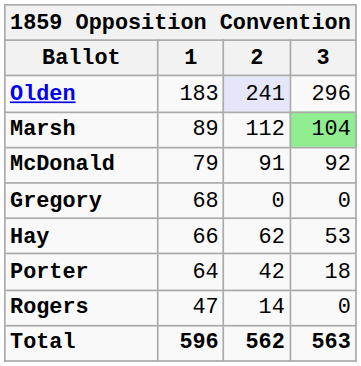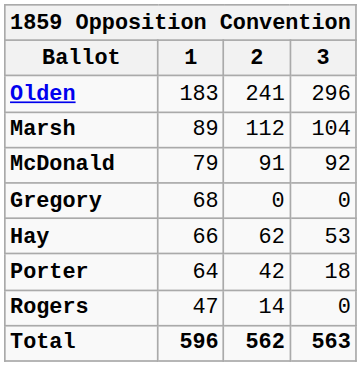(265, 94) lavender background -> (265, 94) no background
(331, 129) lightgreen background -> (331, 129) no background
